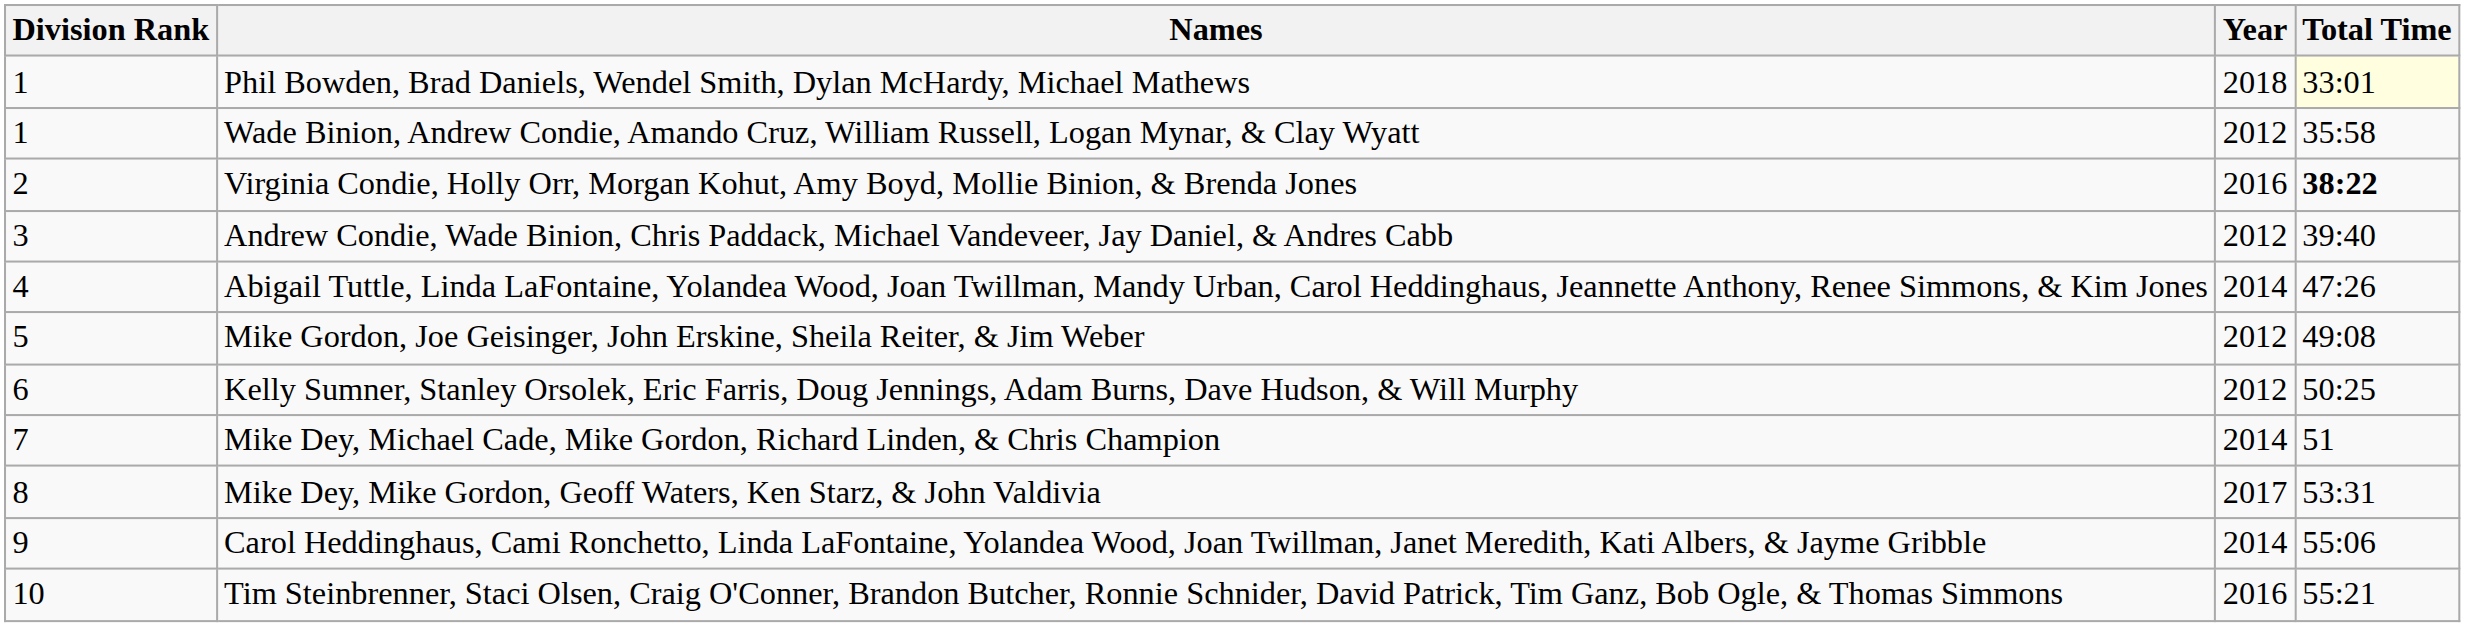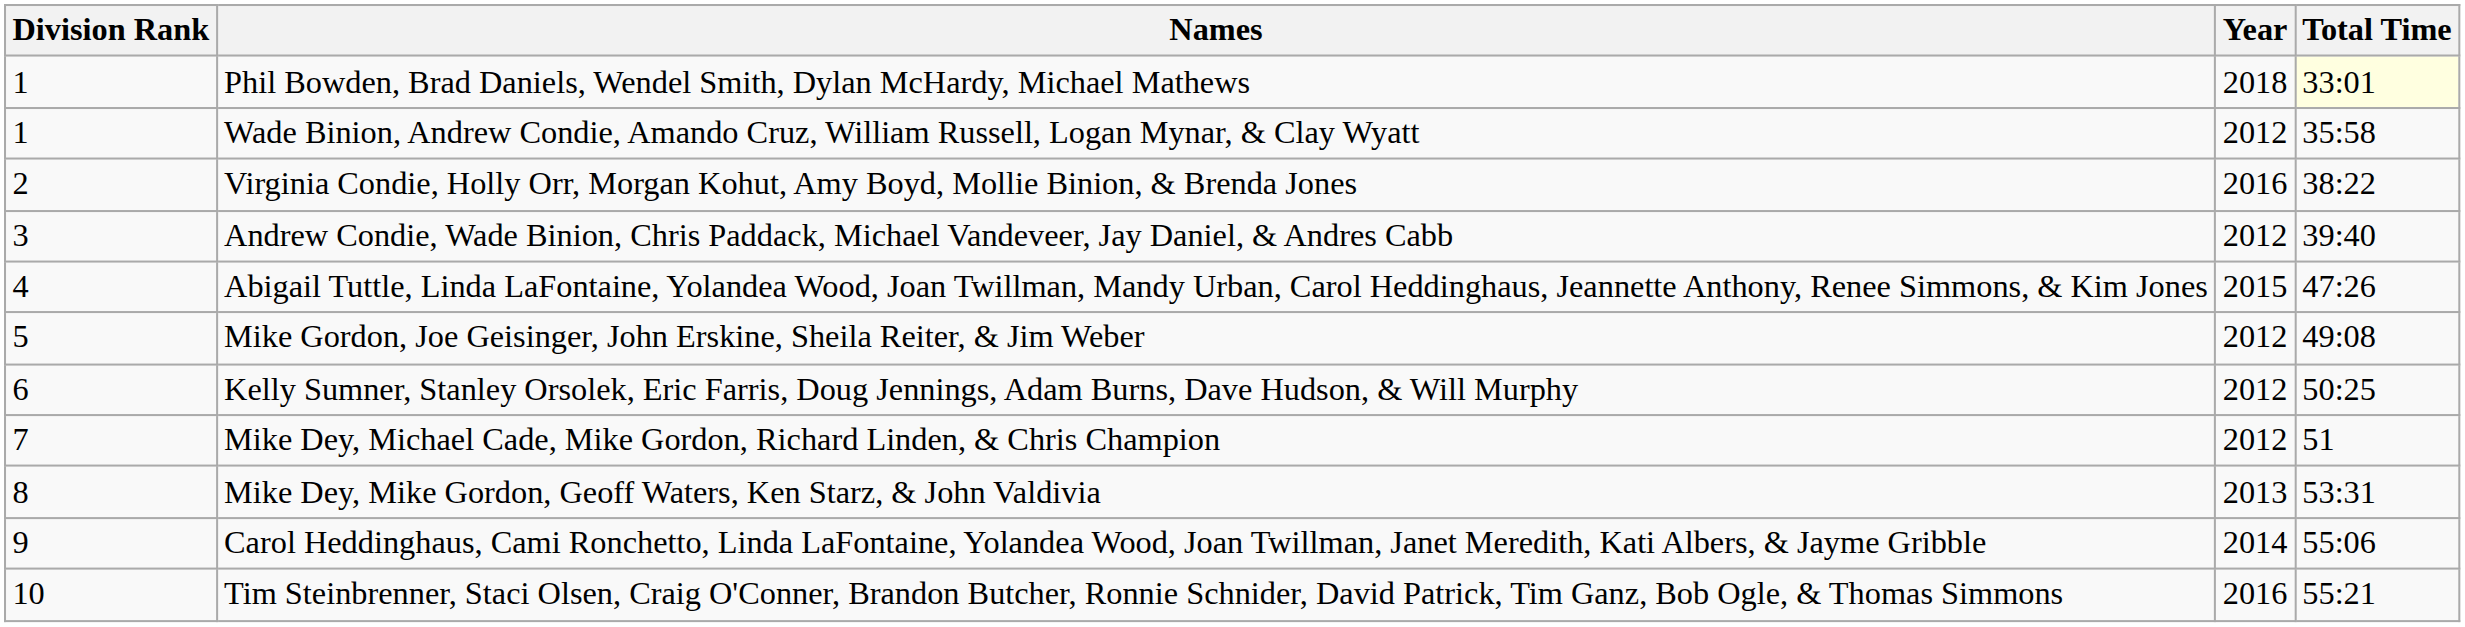(2340, 183) bold -> (2339, 183) normal
(2255, 286) 2014 -> (2255, 286) 2015
(2255, 440) 2014 -> (2255, 440) 2012
(2255, 491) 2017 -> (2255, 491) 2013
